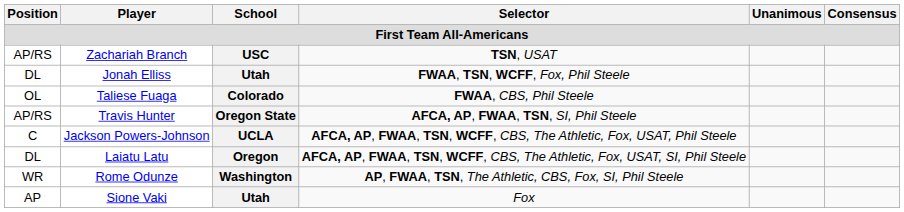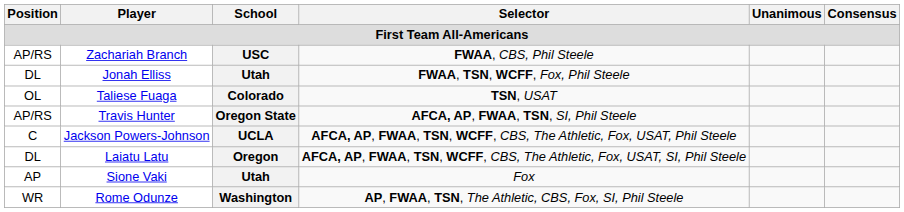(524, 55) TSN, USAT -> (524, 55) FWAA, CBS, Phil Steele
(524, 95) FWAA, CBS, Phil Steele -> (524, 95) TSN, USAT
rows swapped: (137, 177) <-> (137, 197)
